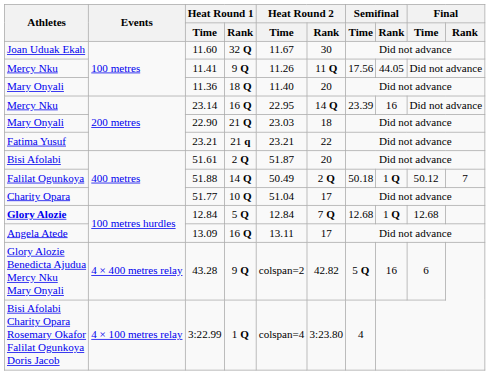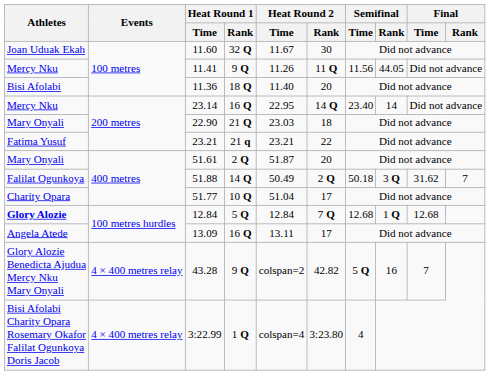(361, 68) 17.56 -> (361, 68) 11.56
(35, 87) Mary Onyali -> (34, 87) Bisi Afolabi
(361, 105) 23.39 -> (361, 105) 23.40
(391, 105) 16 -> (391, 105) 14
(34, 160) Bisi Afolabi -> (35, 160) Mary Onyali
(391, 178) 1 Q -> (391, 178) 3 Q
(426, 178) 50.12 -> (426, 178) 31.62
(426, 271) 6 -> (426, 271) 7
(137, 335) 4 × 100 metres relay -> (137, 335) 4 × 400 metres relay
